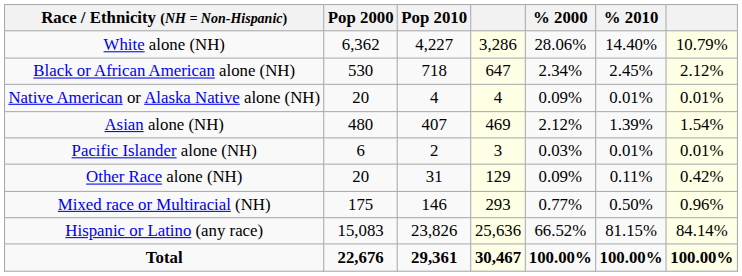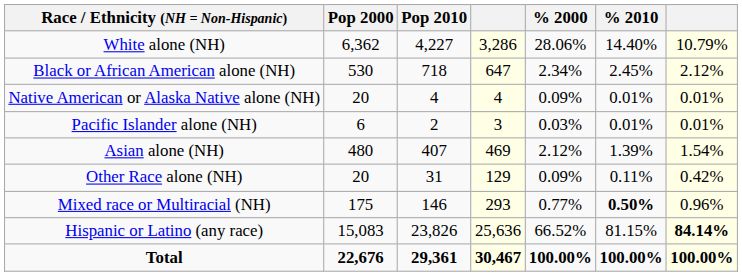rows swapped: (164, 124) <-> (164, 151)
(631, 204) normal -> (631, 204) bold
(702, 230) normal -> (702, 230) bold
